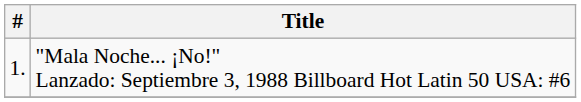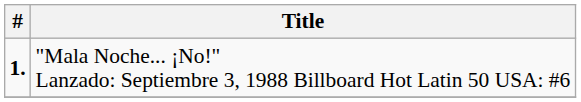(18, 67) normal -> (18, 67) bold
